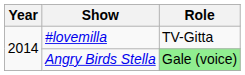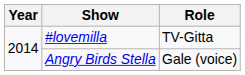(200, 59) lightgreen background -> (200, 59) no background
